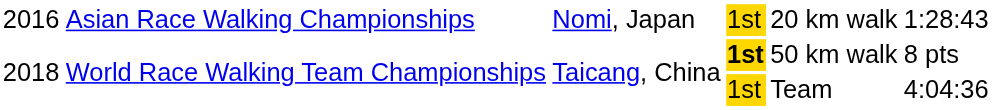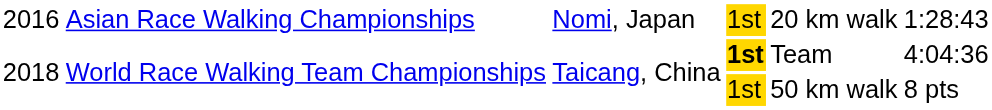(834, 54) 50 km walk -> (801, 54) Team
(931, 54) 8 pts -> (946, 54) 4:04:36
(801, 89) Team -> (834, 89) 50 km walk
(946, 89) 4:04:36 -> (931, 89) 8 pts
